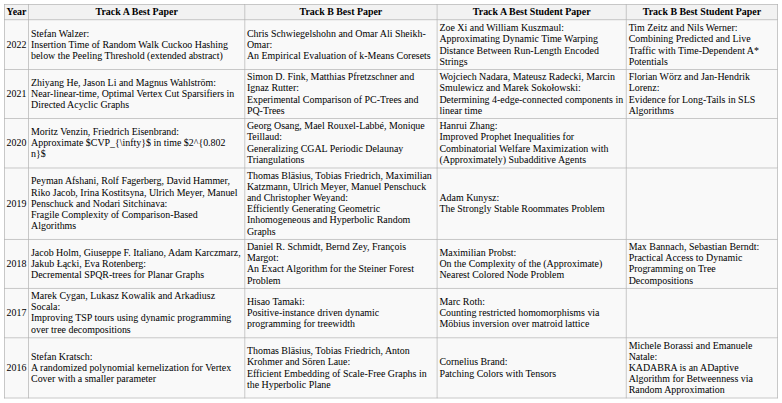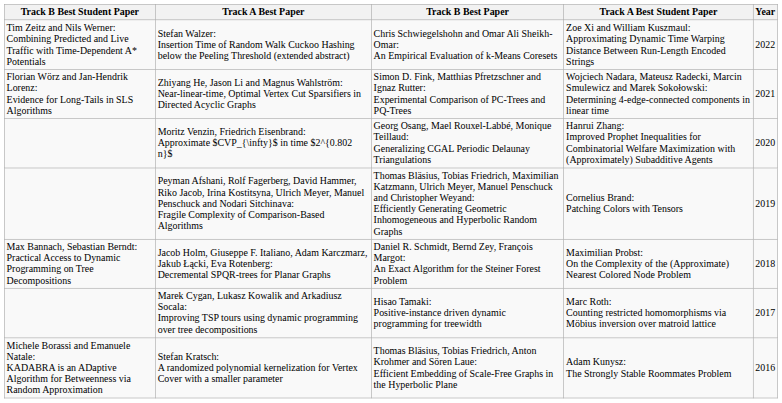columns swapped: (17, 12) <-> (702, 12)
(522, 203) Adam Kunysz: The Strongly Stable Roommates Problem -> (625, 203) Cornelius Brand: Patching Colors with Tensors
(498, 368) Cornelius Brand: Patching Colors with Tensors -> (649, 368) Adam Kunysz: The Strongly Stable Roommates Problem
